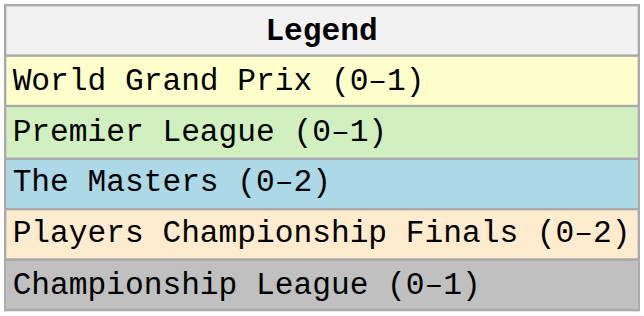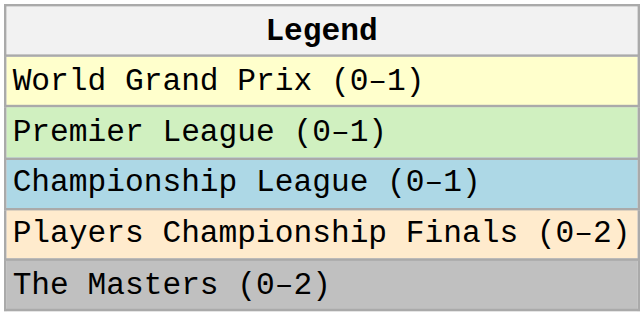(172, 183) The Masters (0–2) -> (247, 183) Championship League (0–1)
(247, 285) Championship League (0–1) -> (172, 285) The Masters (0–2)
